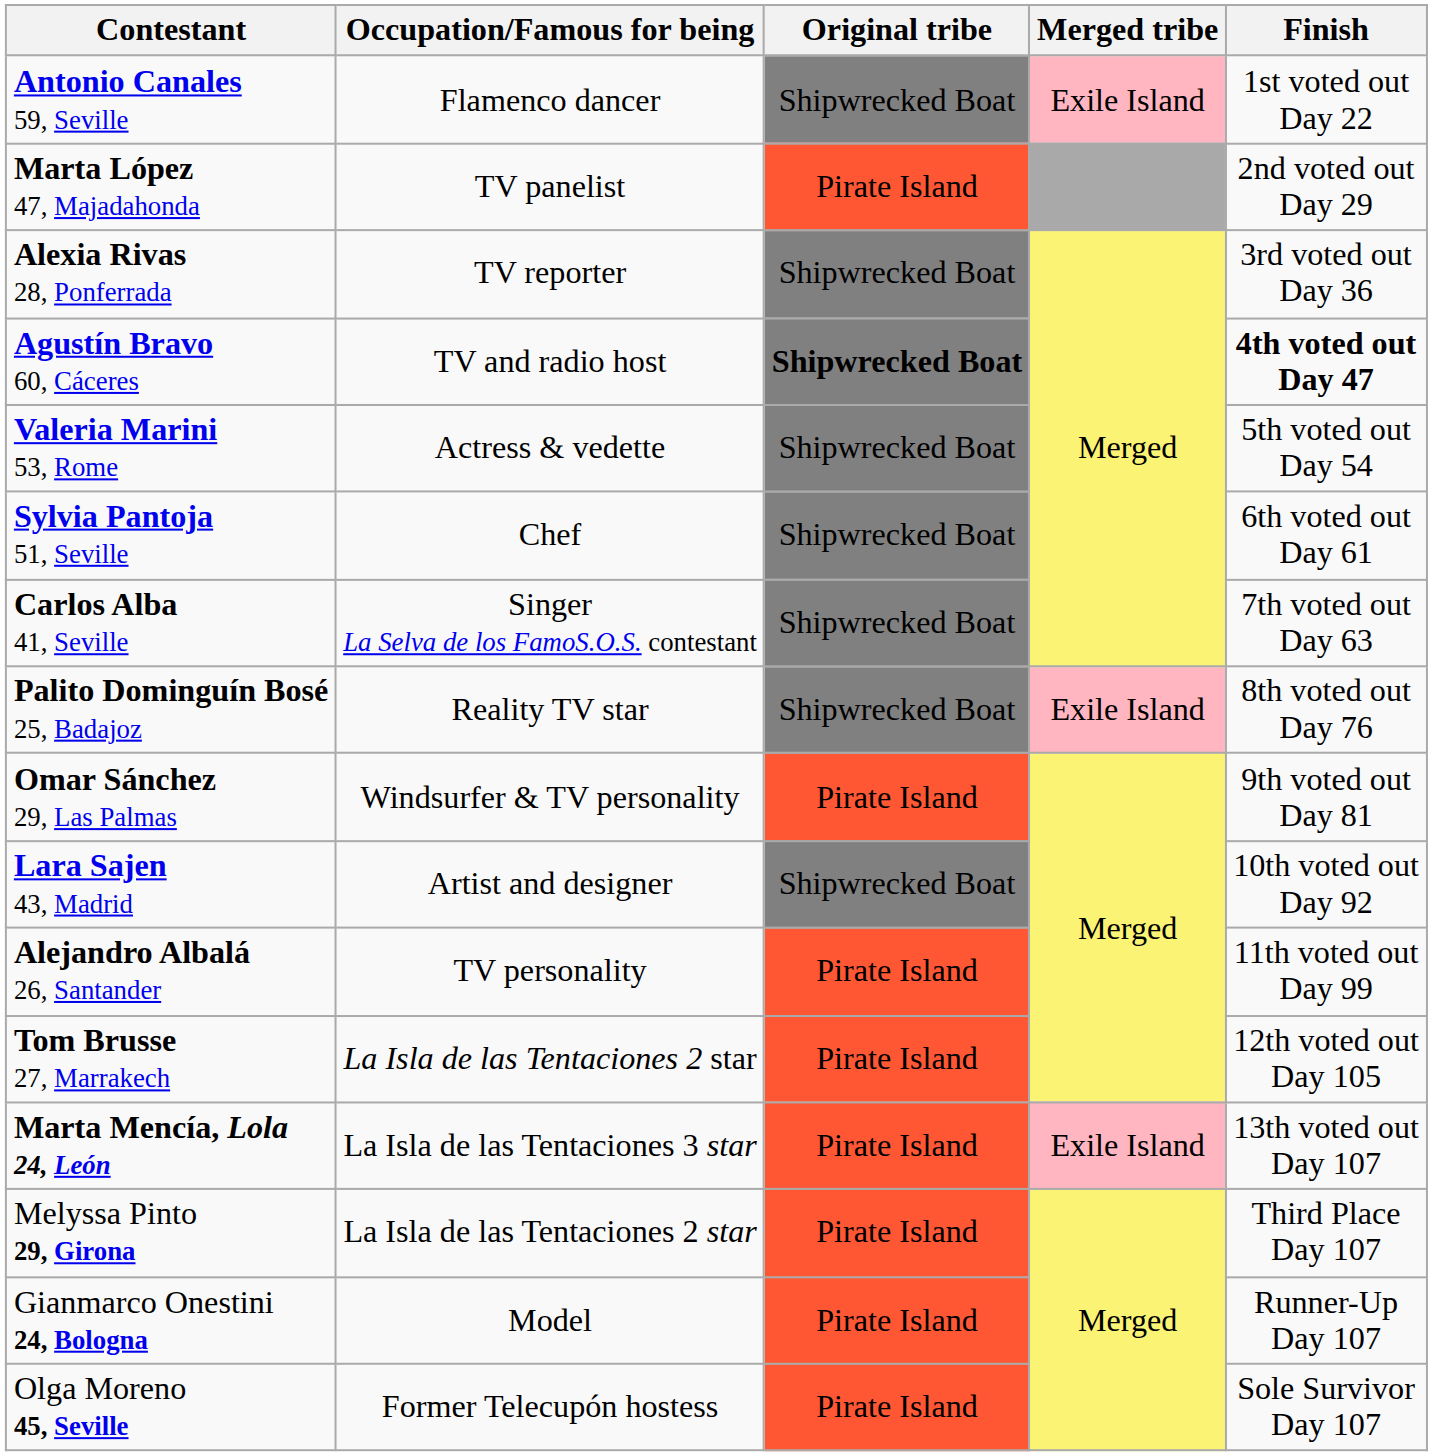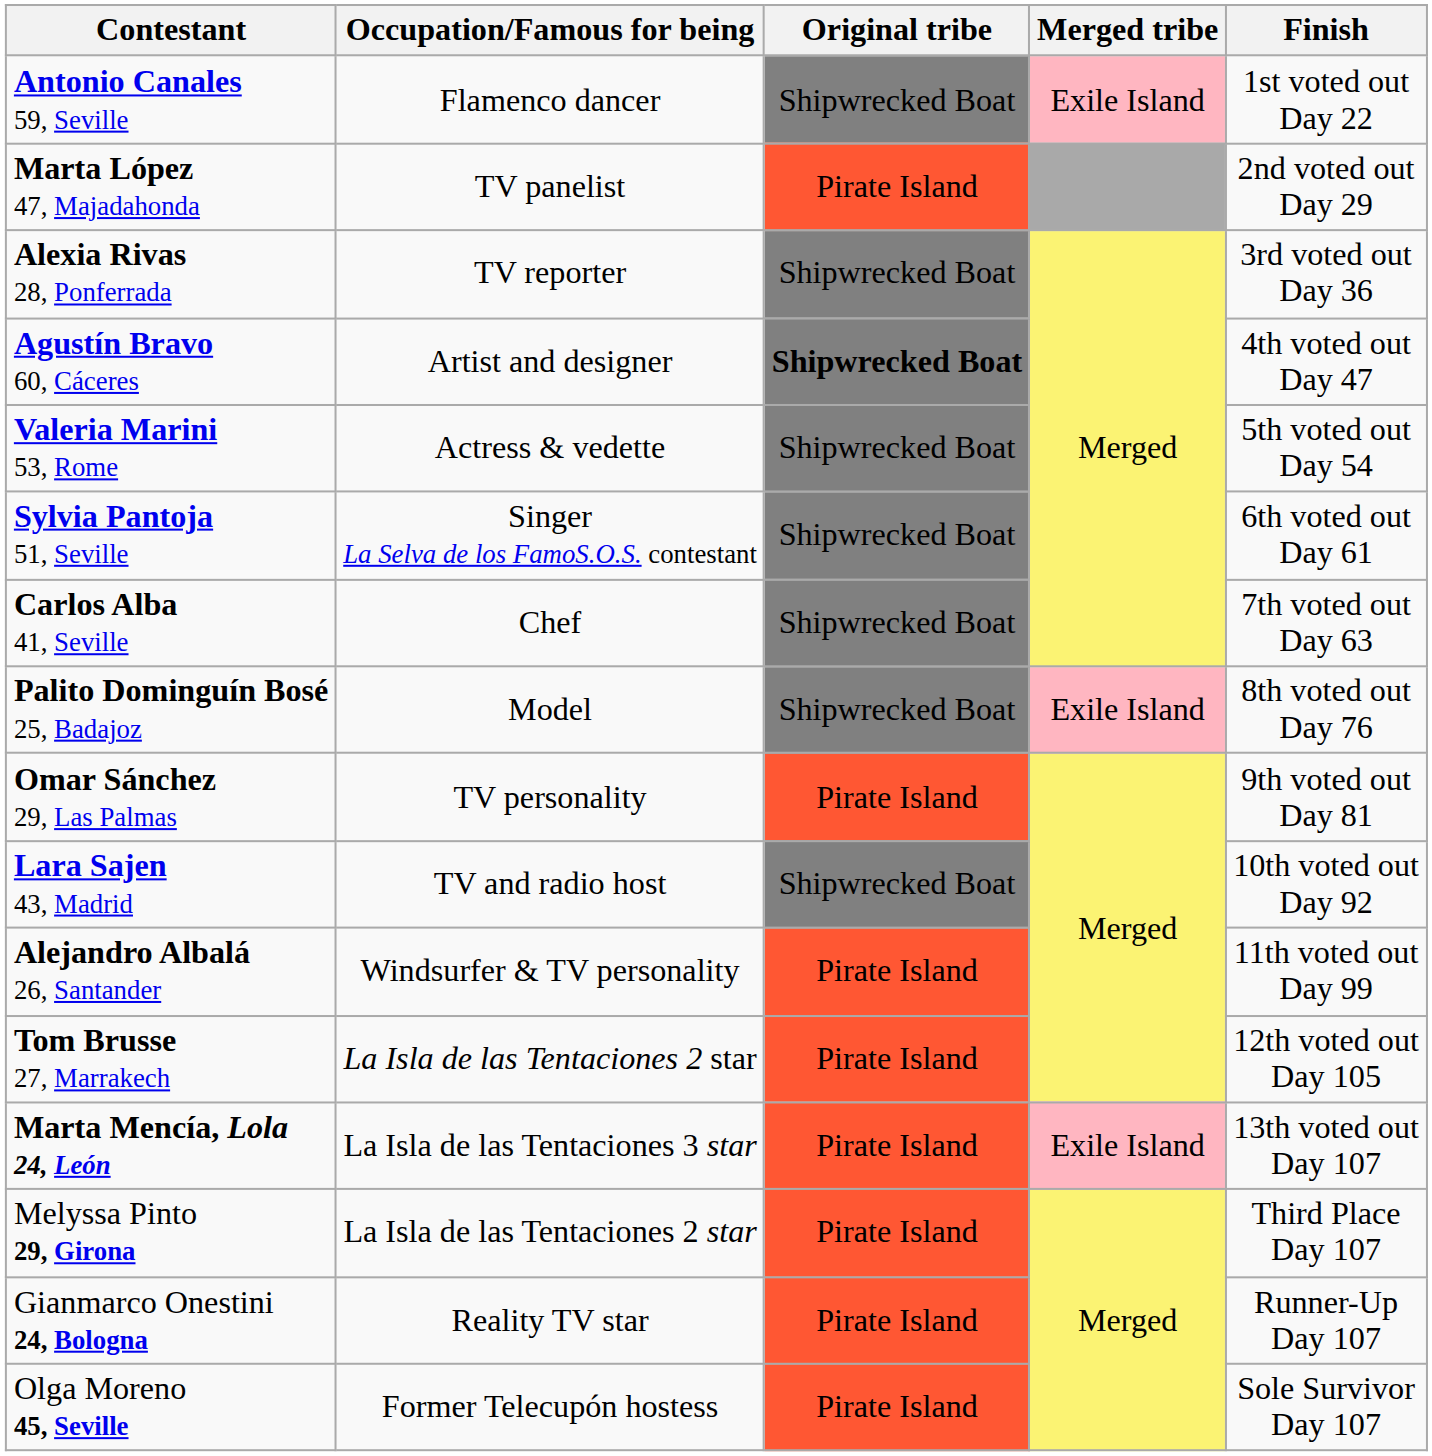(550, 360) TV and radio host -> (550, 360) Artist and designer
(1326, 360) bold -> (1326, 360) normal
(550, 535) Chef -> (550, 535) Singer La Selva de los FamoS.O.S. contestant
(550, 622) Singer La Selva de los FamoS.O.S. contestant -> (550, 622) Chef
(550, 709) Reality TV star -> (550, 709) Model
(550, 796) Windsurfer & TV personality -> (550, 796) TV personality
(550, 883) Artist and designer -> (550, 883) TV and radio host
(550, 970) TV personality -> (550, 970) Windsurfer & TV personality
(550, 1319) Model -> (550, 1319) Reality TV star
